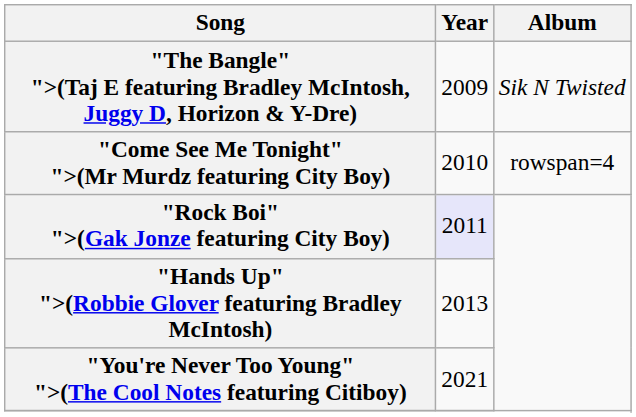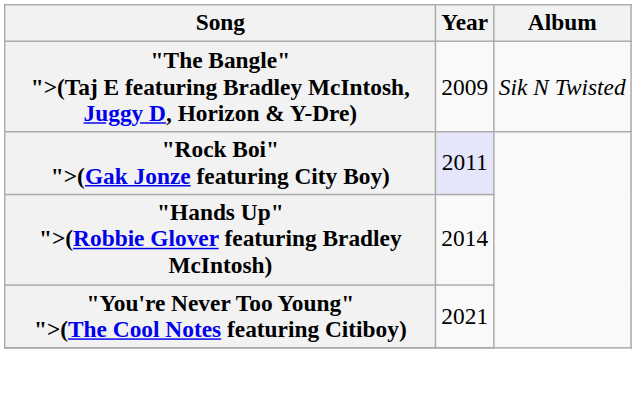- row: (220, 162)
(465, 302) 2013 -> (465, 239) 2014
